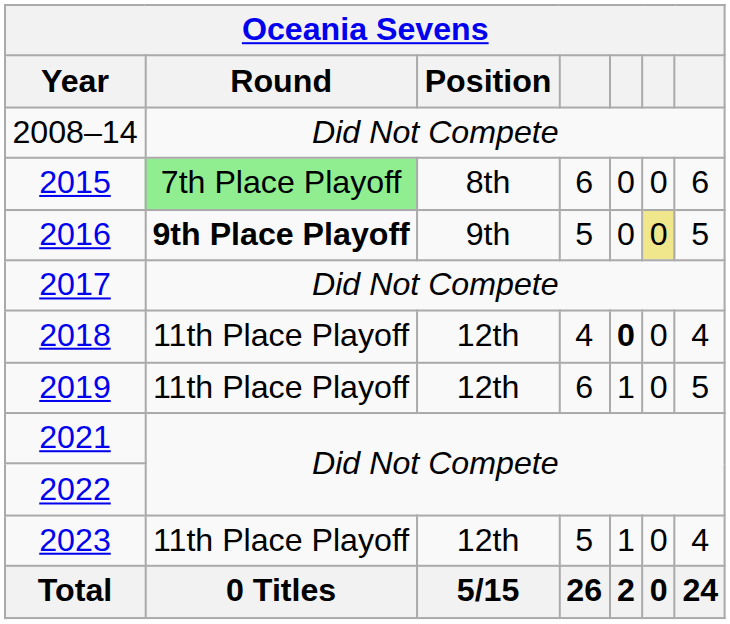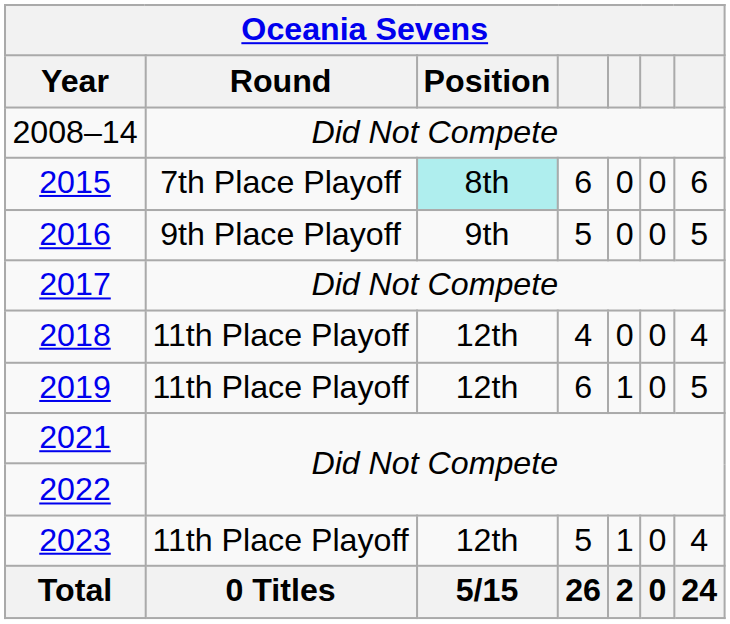(281, 183) lightgreen background -> (281, 183) no background
(488, 183) no background -> (487, 183) paleturquoise background
(281, 234) bold -> (281, 234) normal
(659, 234) khaki background -> (658, 234) no background
(626, 336) bold -> (625, 336) normal
